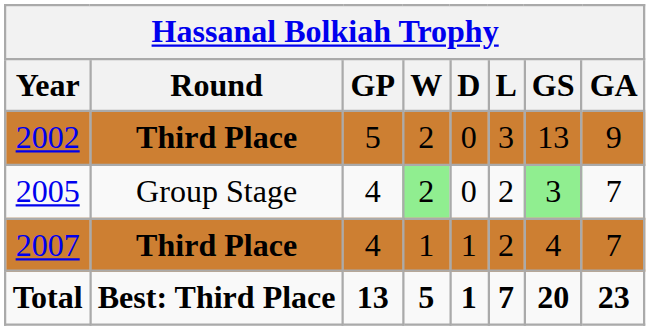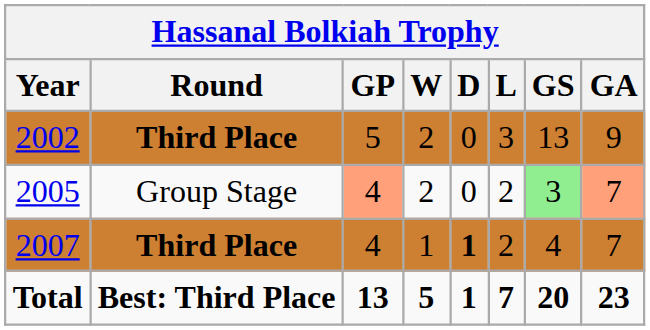(373, 191) no background -> (373, 191) lightsalmon background
(426, 191) lightgreen background -> (426, 191) no background
(614, 191) no background -> (614, 191) lightsalmon background
(469, 244) normal -> (469, 244) bold
